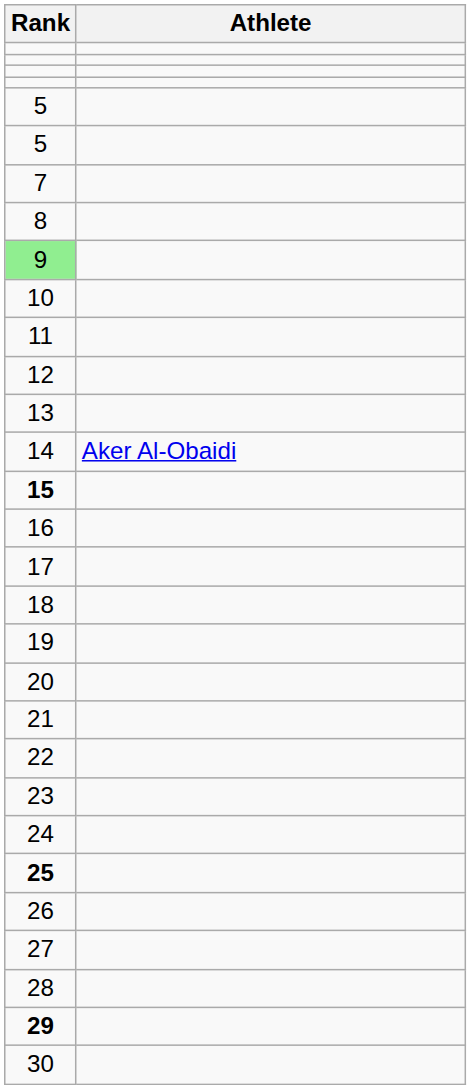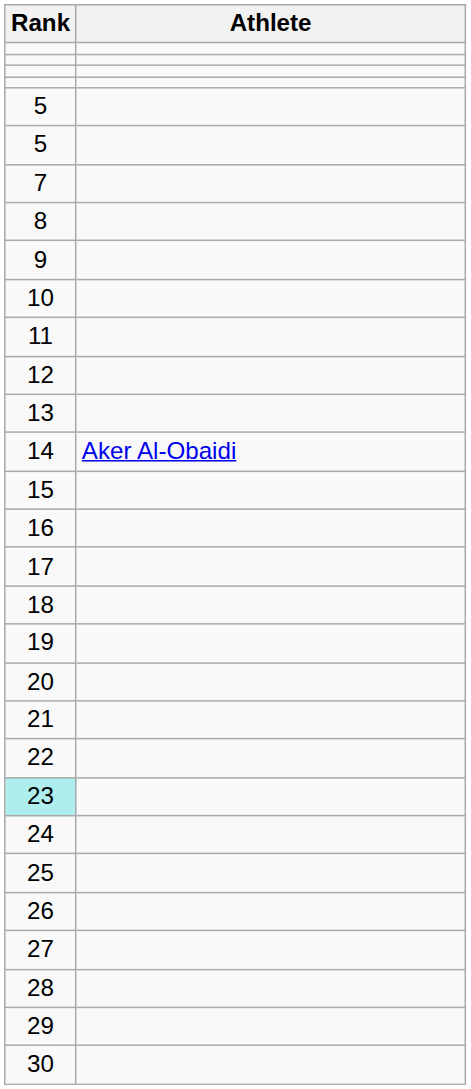(41, 259) lightgreen background -> (41, 259) no background
(41, 489) bold -> (41, 489) normal
(41, 796) no background -> (41, 796) paleturquoise background
(41, 872) bold -> (41, 872) normal
(41, 1026) bold -> (41, 1026) normal
